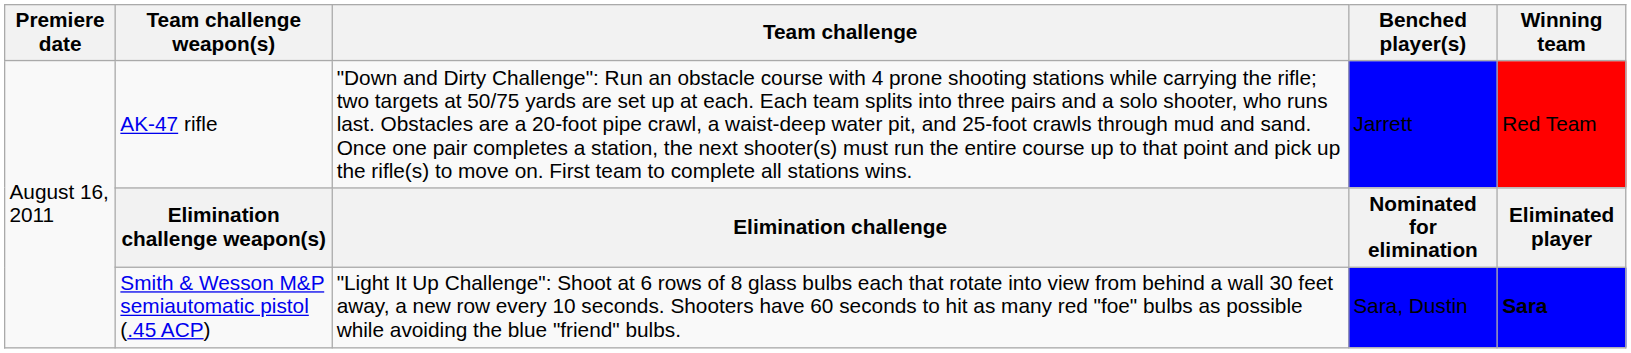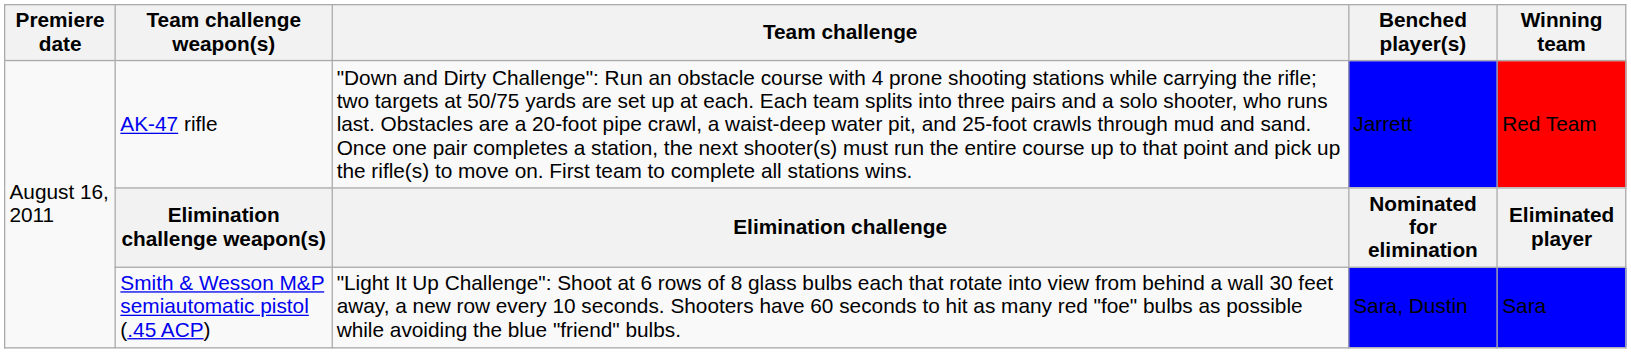(1525, 307) bold -> (1524, 307) normal
